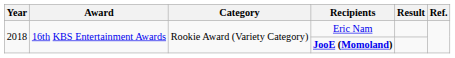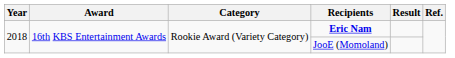(353, 28) normal -> (350, 28) bold
(353, 45) bold -> (350, 45) normal
